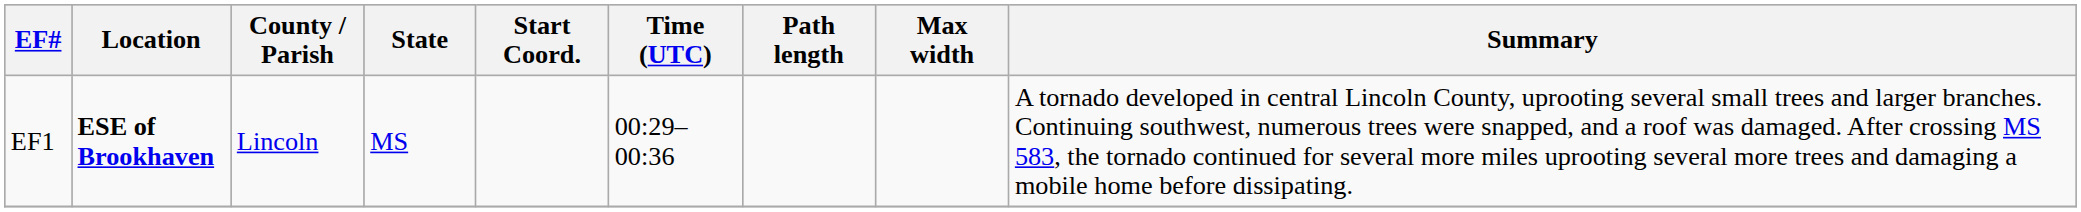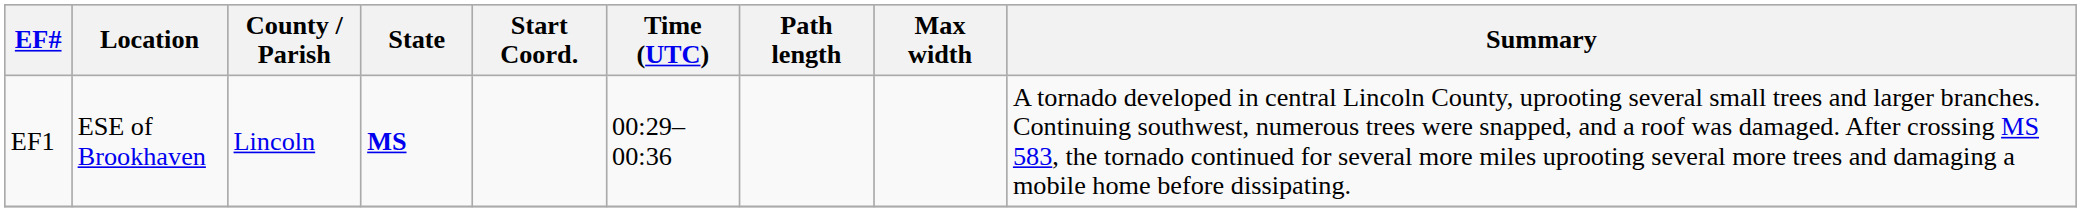(146, 140) bold -> (142, 140) normal
(389, 140) normal -> (387, 140) bold
